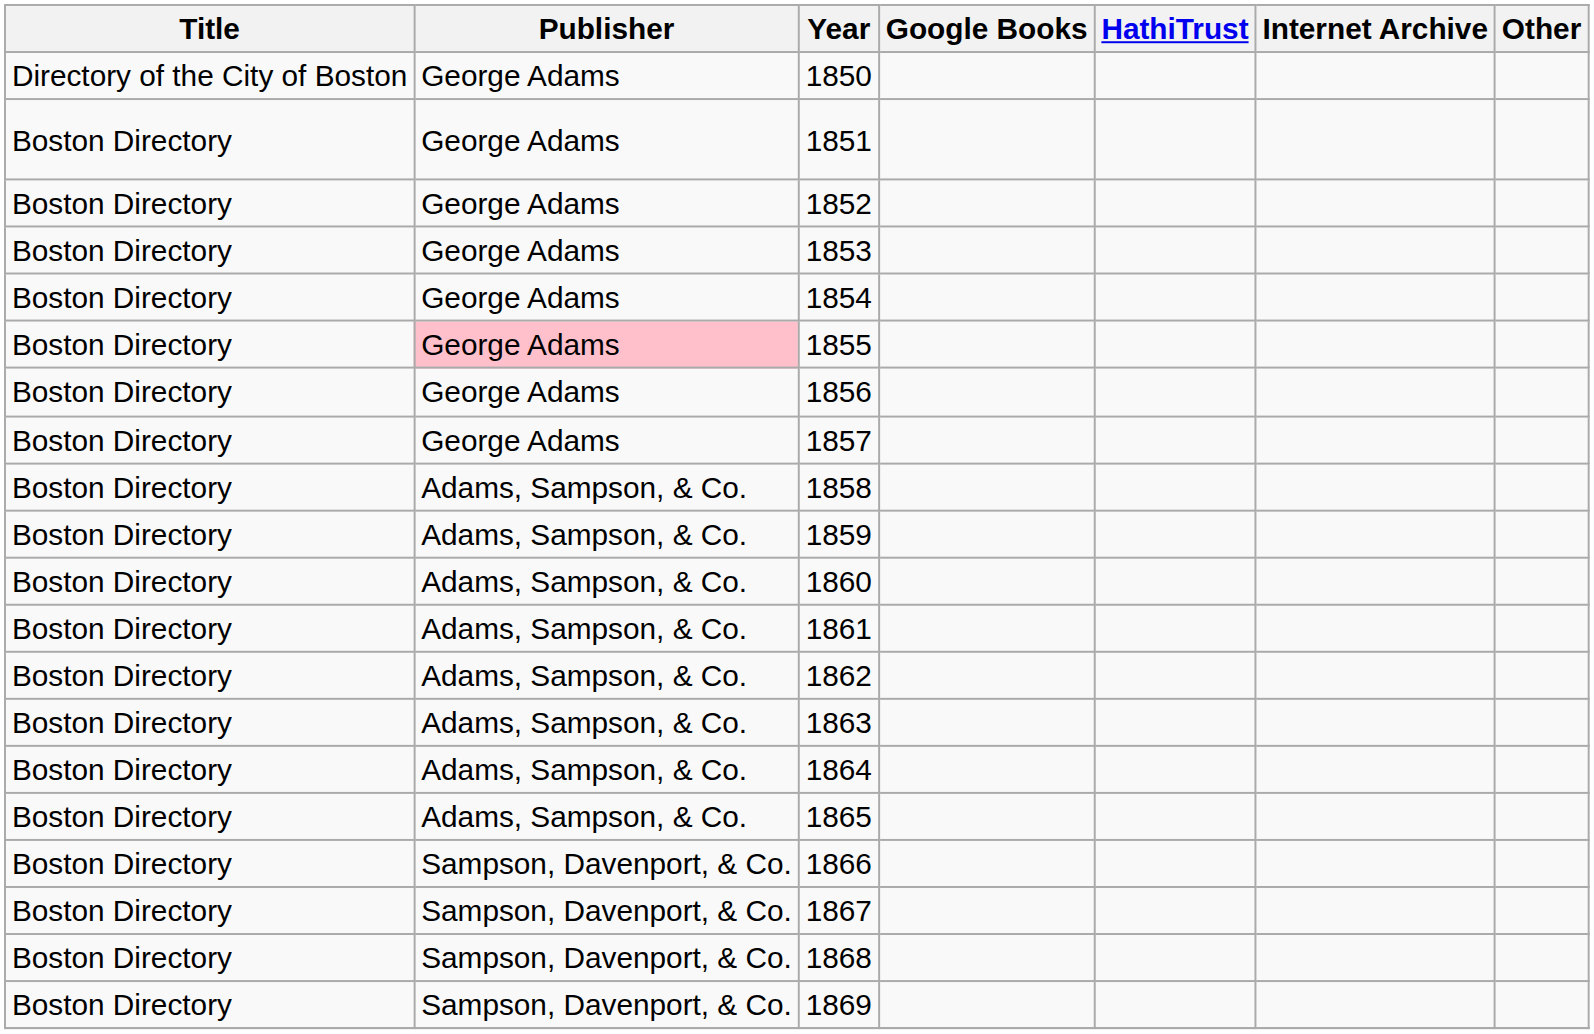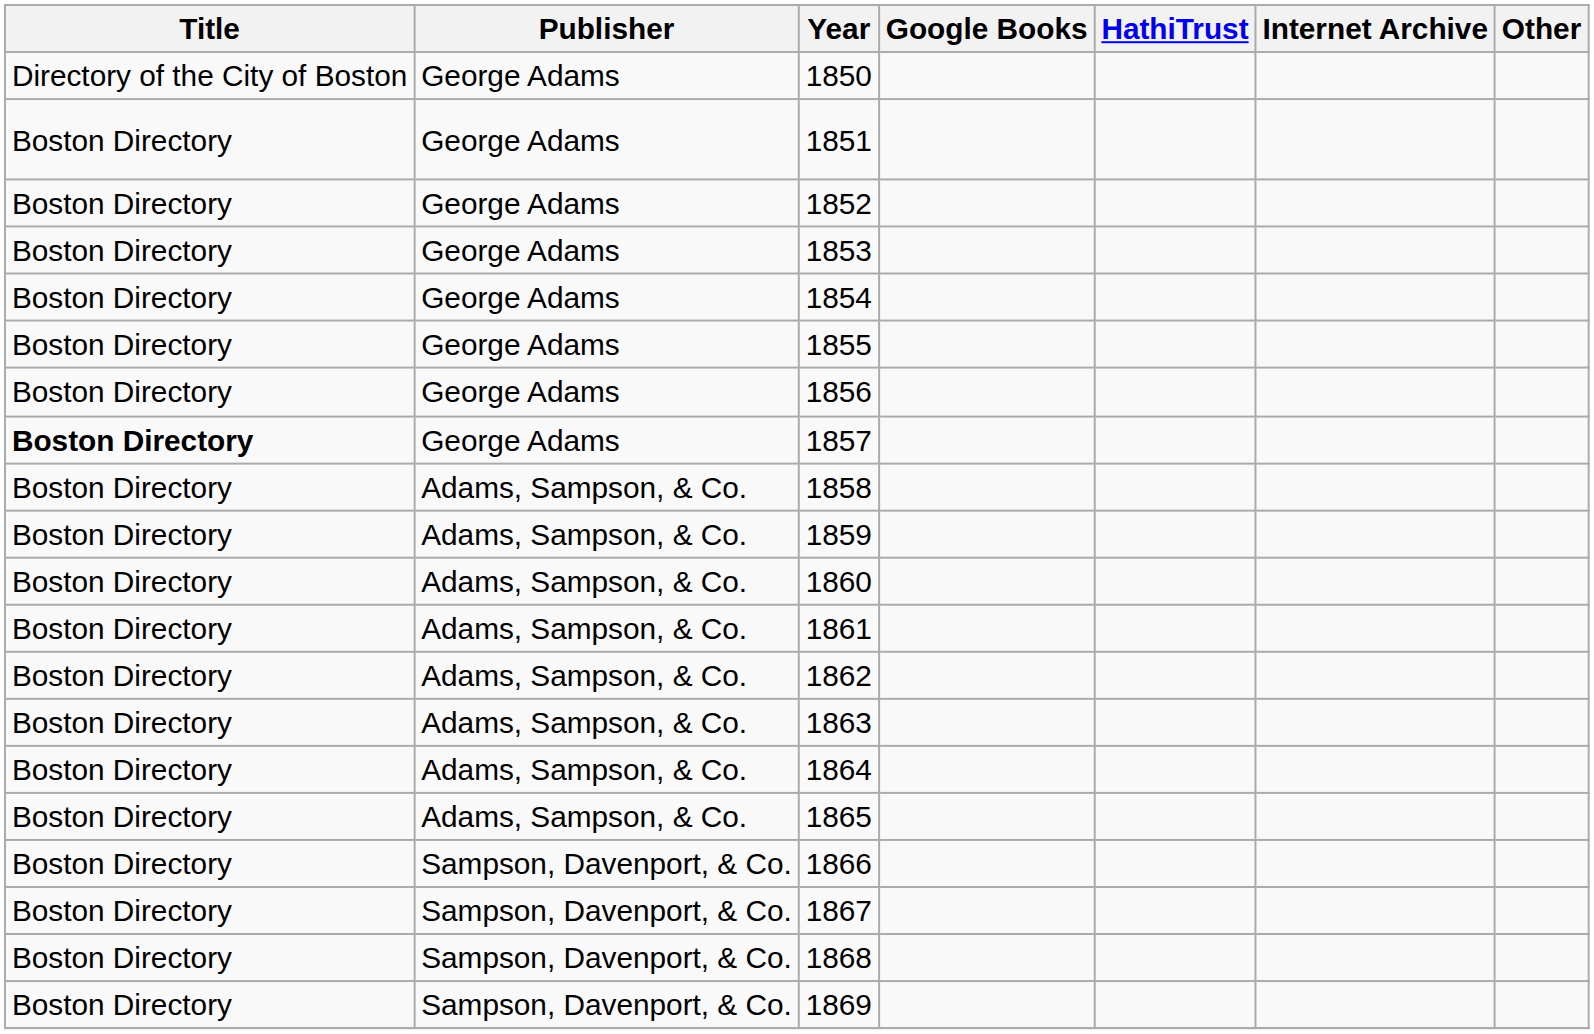(520, 345) pink background -> (520, 345) no background
(122, 439) normal -> (133, 439) bold
